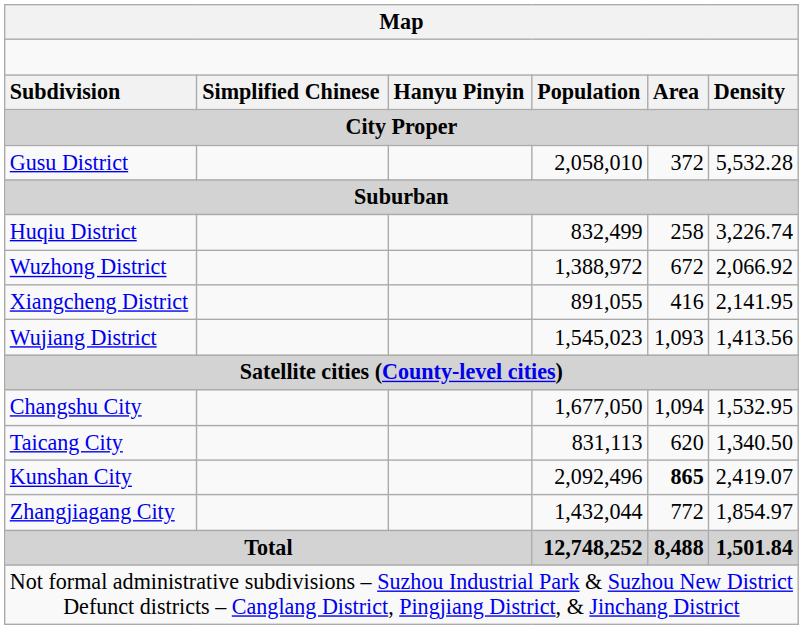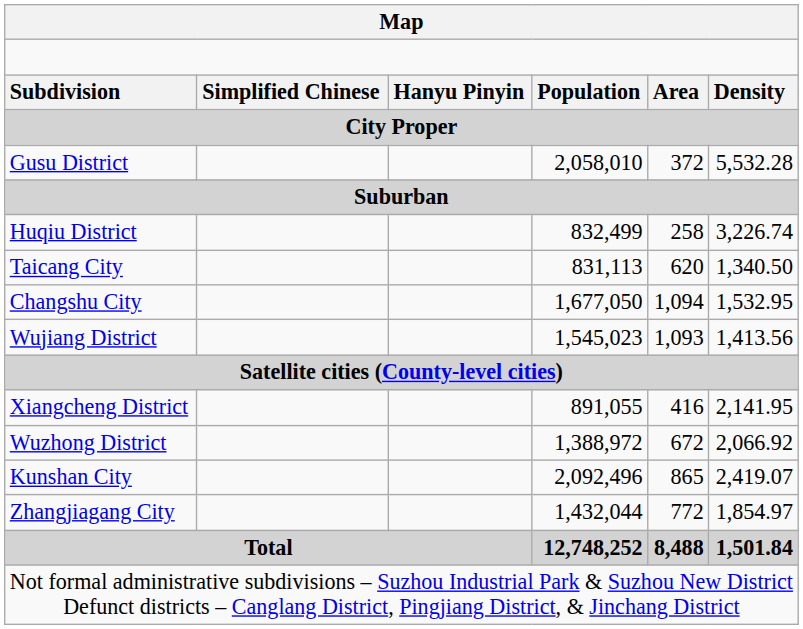rows swapped: (88, 267) <-> (66, 442)
rows swapped: (99, 302) <-> (76, 407)
(687, 477) bold -> (687, 477) normal
